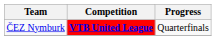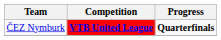(183, 27) normal -> (186, 27) bold
